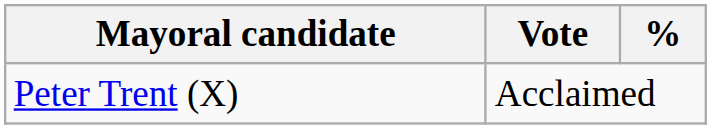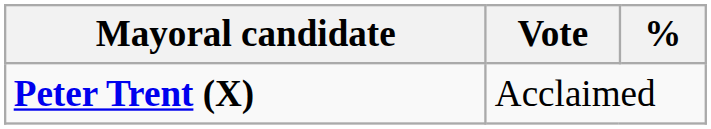(126, 92) normal -> (134, 92) bold
